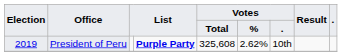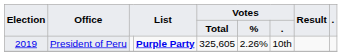(217, 44) 325,608 -> (217, 44) 325,605
(254, 44) 2.62% -> (254, 44) 2.26%
